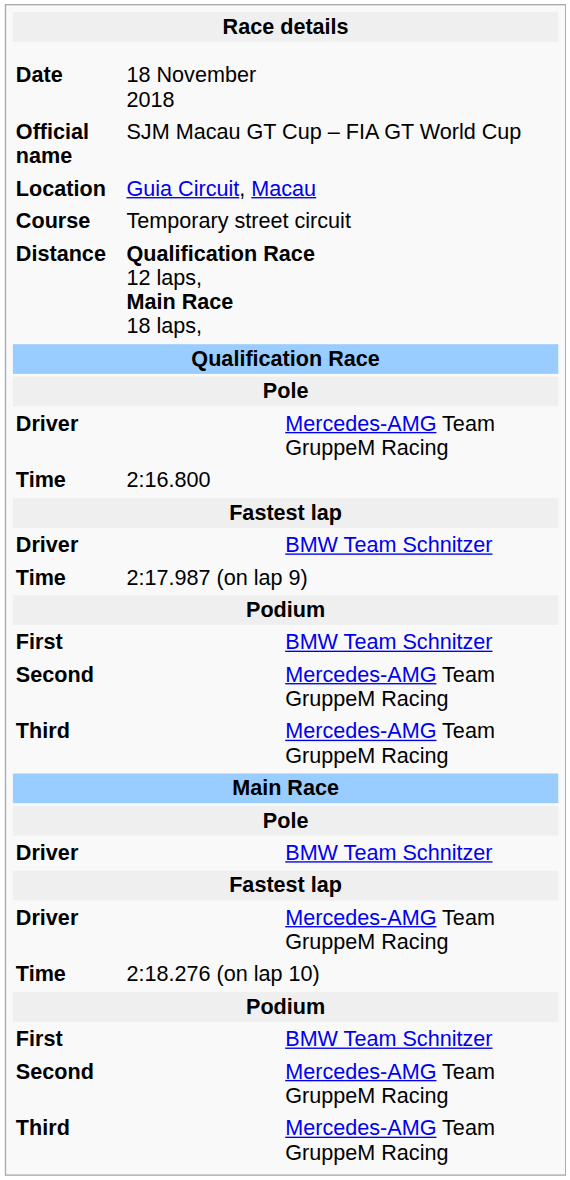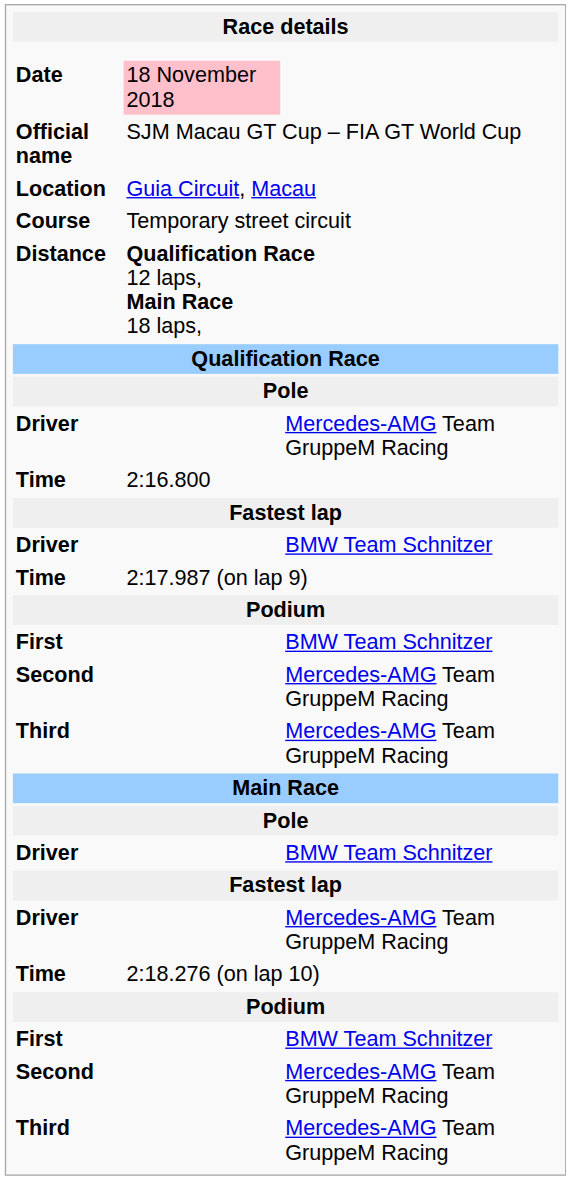(191, 87) no background -> (191, 87) pink background
